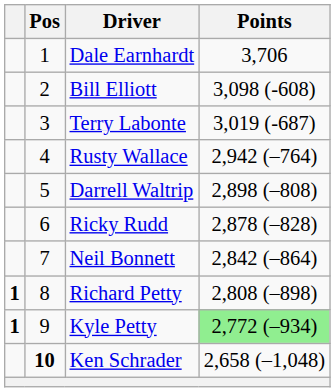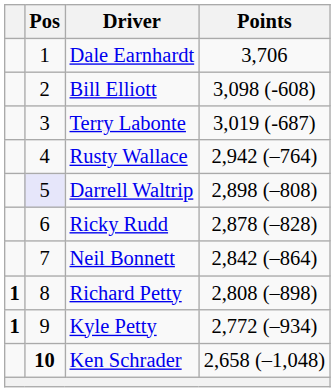(45, 190) no background -> (45, 190) lavender background
(264, 326) lightgreen background -> (264, 326) no background
